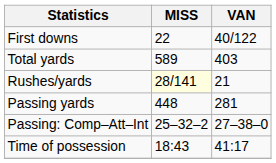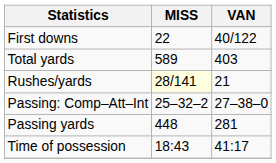rows swapped: (51, 103) <-> (78, 125)
